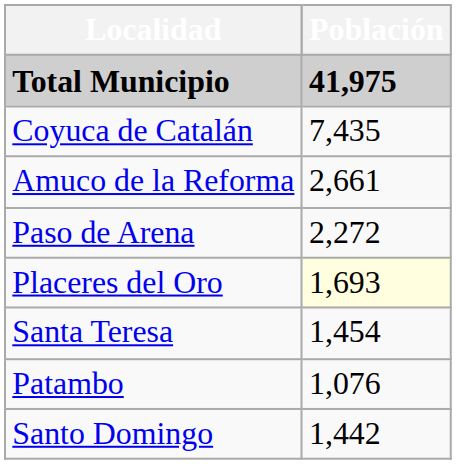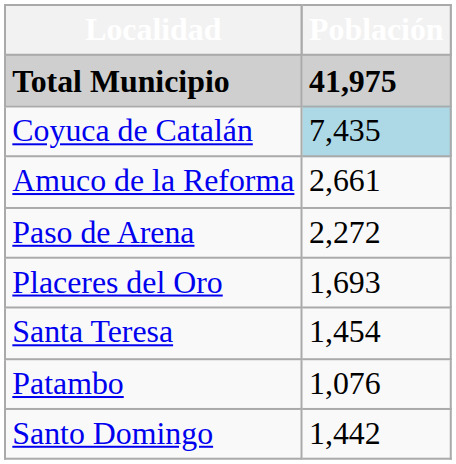(345, 130) no background -> (345, 130) lightblue background
(345, 282) lightyellow background -> (345, 282) no background
